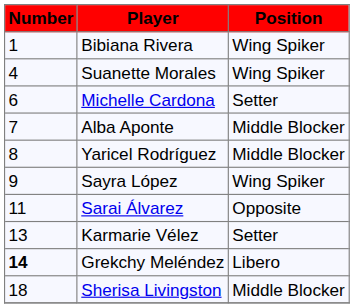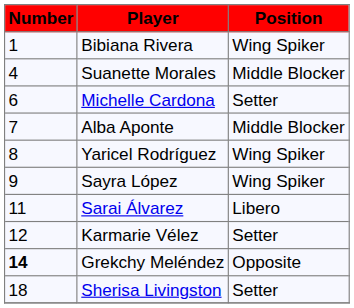(279, 72) Wing Spiker -> (289, 72) Middle Blocker
(289, 154) Middle Blocker -> (279, 154) Wing Spiker
(267, 208) Opposite -> (256, 208) Libero
(18, 235) 13 -> (18, 235) 12
(256, 262) Libero -> (267, 262) Opposite
(289, 289) Middle Blocker -> (255, 289) Setter
